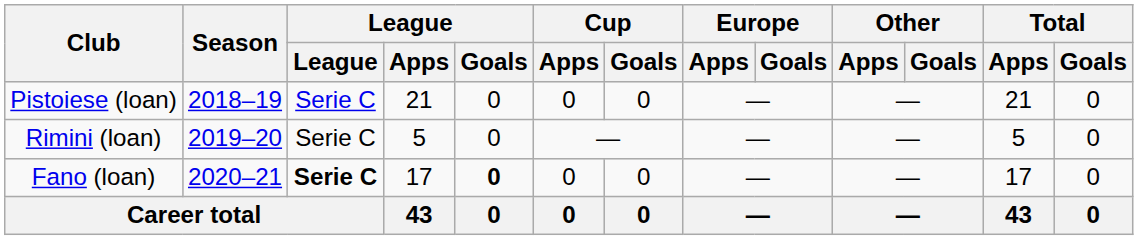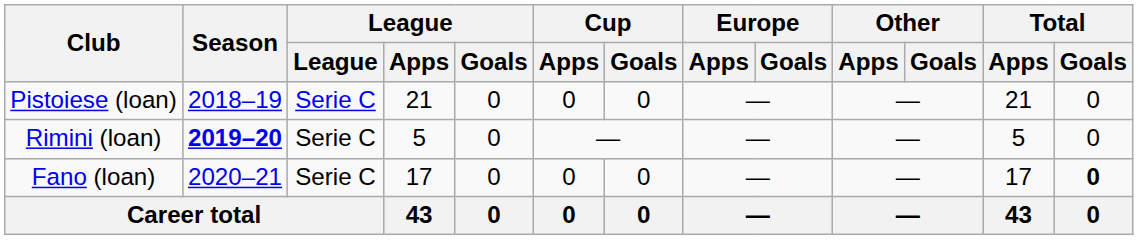(235, 138) normal -> (235, 138) bold
(335, 176) bold -> (335, 176) normal
(494, 176) bold -> (494, 176) normal
(1093, 176) normal -> (1093, 176) bold
